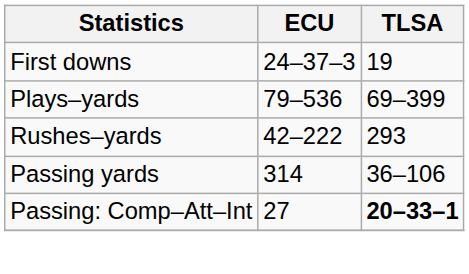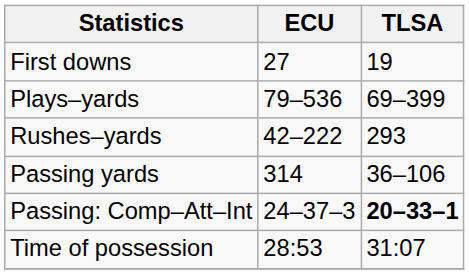(309, 61) 24–37–3 -> (276, 61) 27
(276, 211) 27 -> (309, 211) 24–37–3
+ row: (112, 249)
